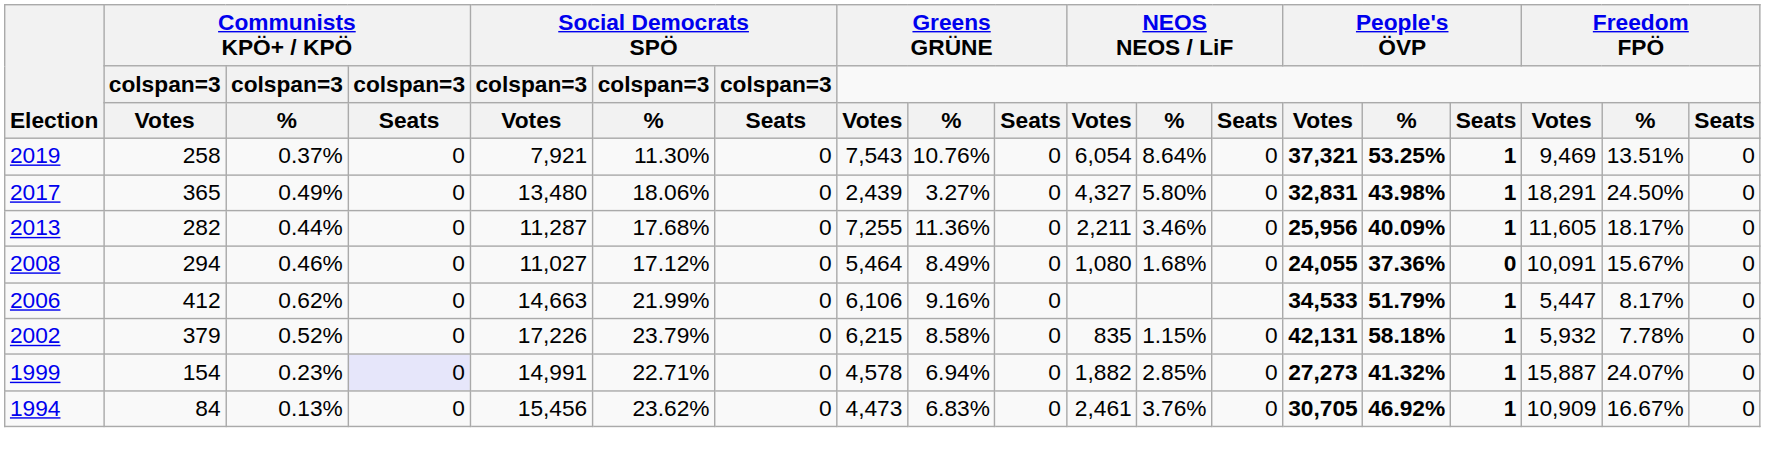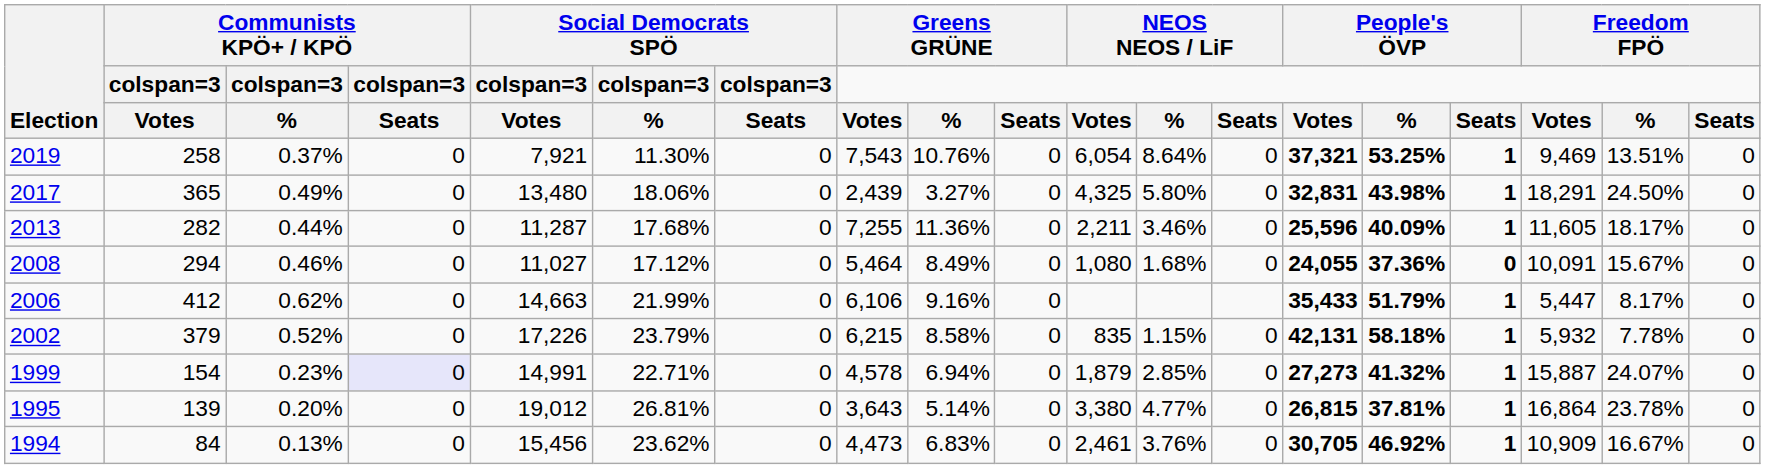(1103, 192) 4,327 -> (1103, 192) 4,325
(1323, 228) 25,956 -> (1323, 228) 25,596
(1323, 300) 34,533 -> (1323, 300) 35,433
(1103, 372) 1,882 -> (1103, 372) 1,879
+ row: (35, 408)
